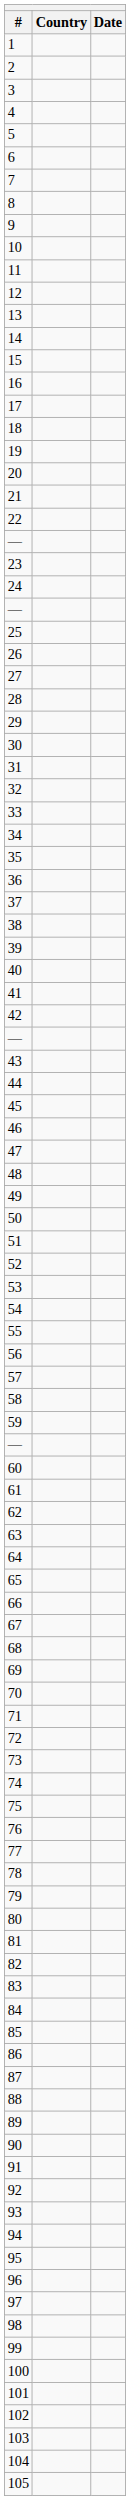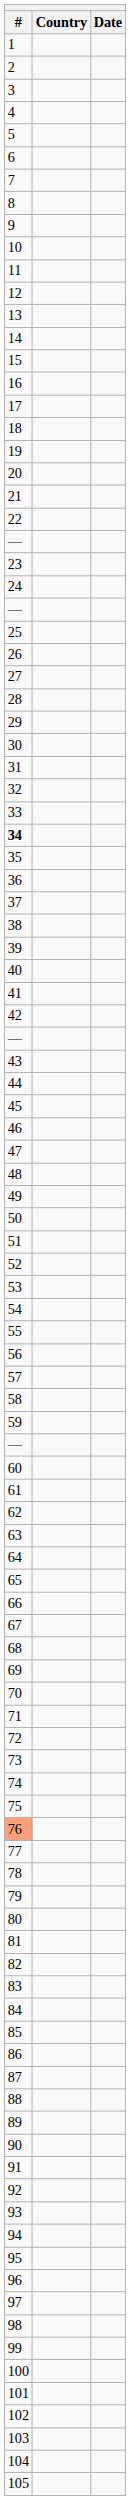(15, 835) normal -> (15, 835) bold
(15, 1829) no background -> (15, 1829) lightsalmon background
